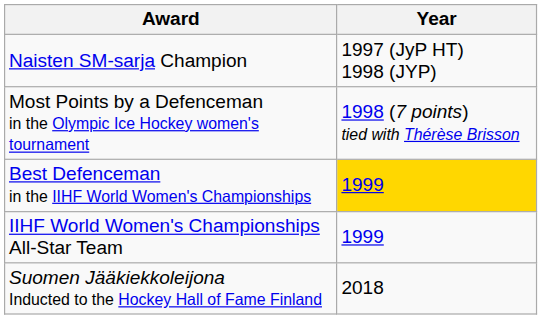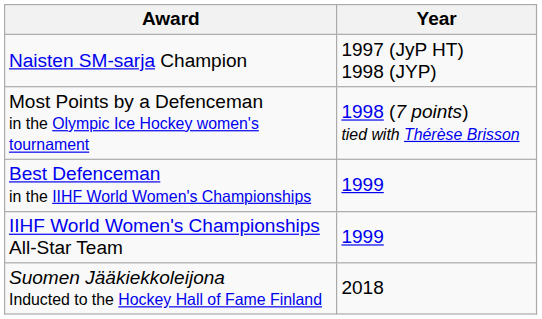(363, 185) gold background -> (363, 185) no background
